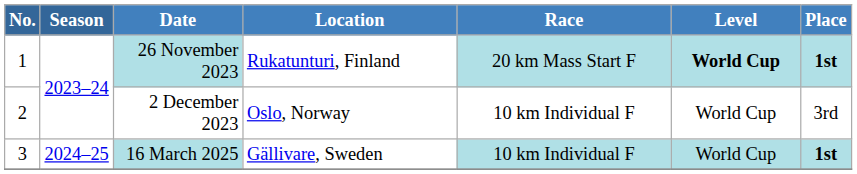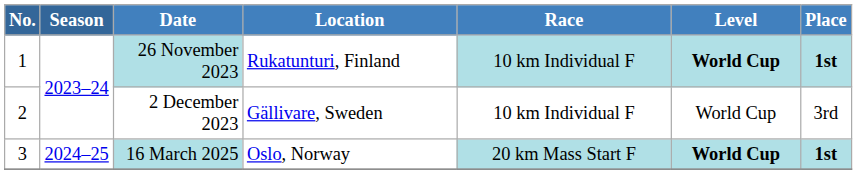(564, 61) 20 km Mass Start F -> (564, 61) 10 km Individual F
(298, 113) Oslo, Norway -> (315, 113) Gällivare, Sweden
(315, 154) Gällivare, Sweden -> (298, 154) Oslo, Norway
(564, 154) 10 km Individual F -> (564, 154) 20 km Mass Start F
(736, 154) normal -> (736, 154) bold
